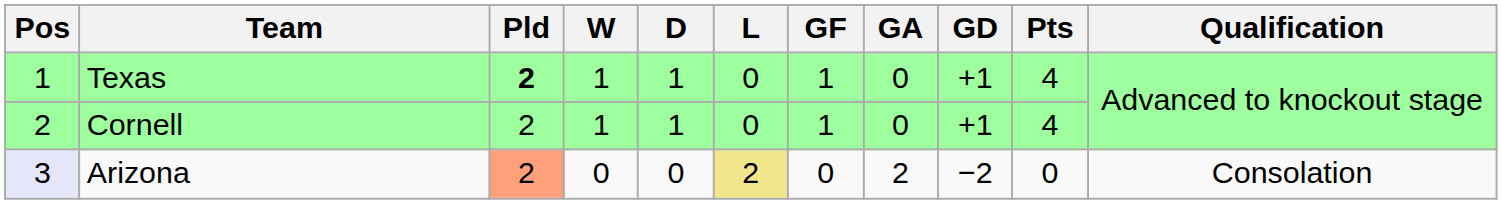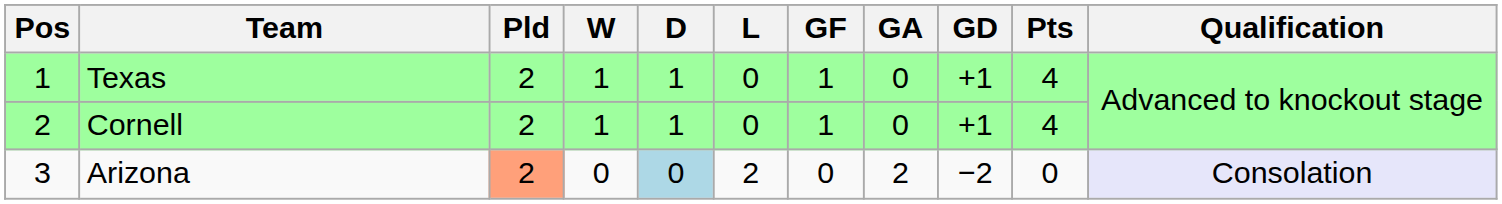(526, 76) bold -> (526, 76) normal
(42, 173) lavender background -> (42, 173) no background
(676, 173) no background -> (676, 173) lightblue background
(751, 173) khaki background -> (751, 173) no background
(1292, 173) no background -> (1292, 173) lavender background
